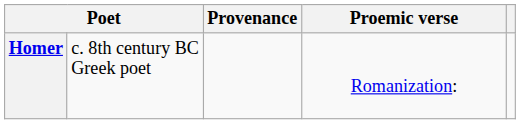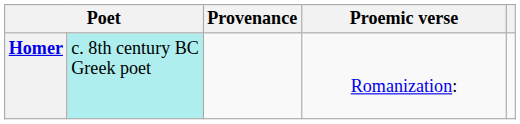(135, 57) no background -> (135, 57) paleturquoise background
